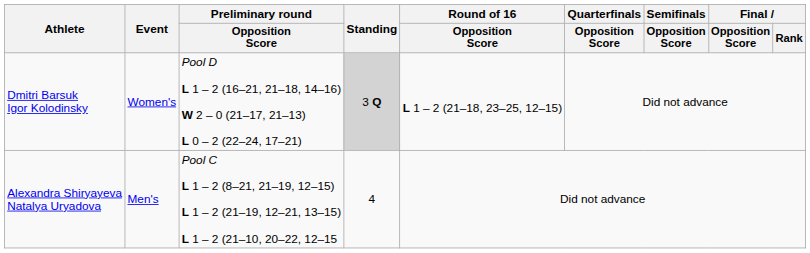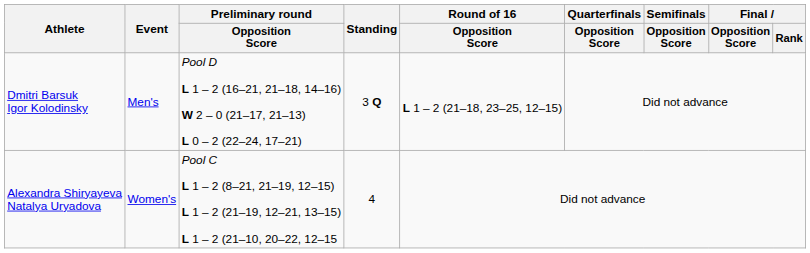(152, 102) Women's -> (143, 102) Men's
(372, 102) lightgrey background -> (372, 102) no background
(143, 199) Men's -> (152, 199) Women's
